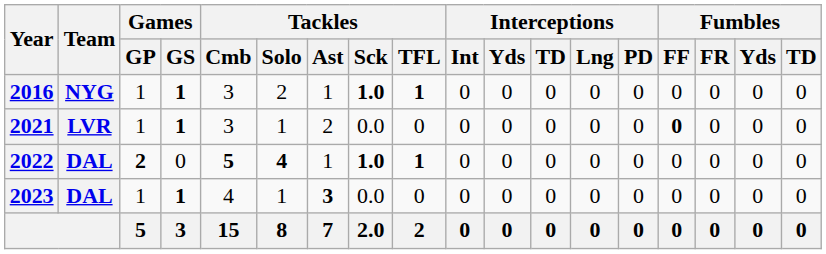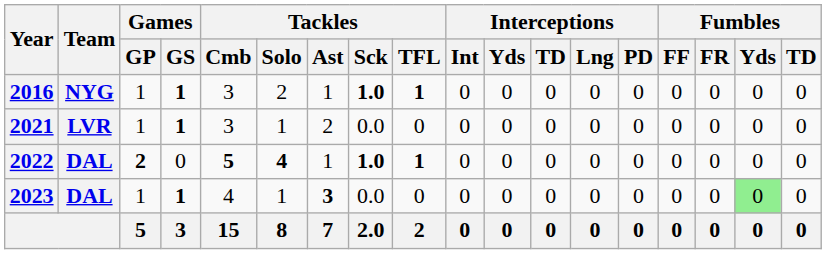(677, 126) bold -> (677, 126) normal
(758, 195) no background -> (758, 195) lightgreen background
